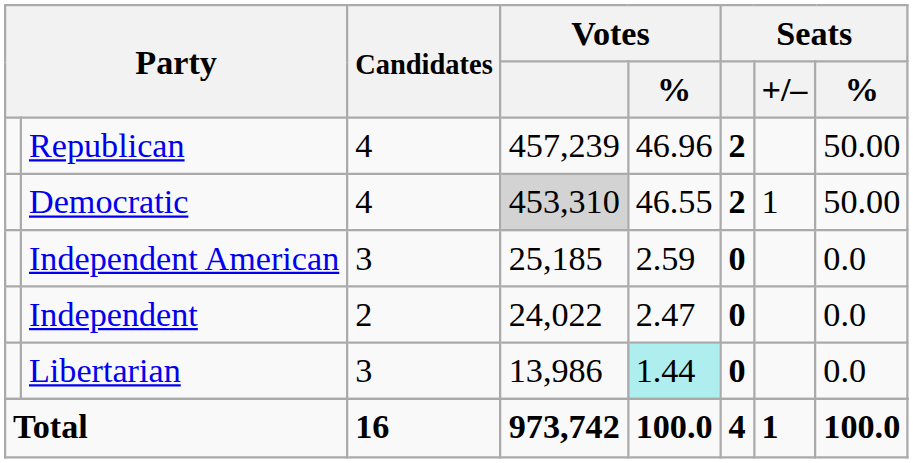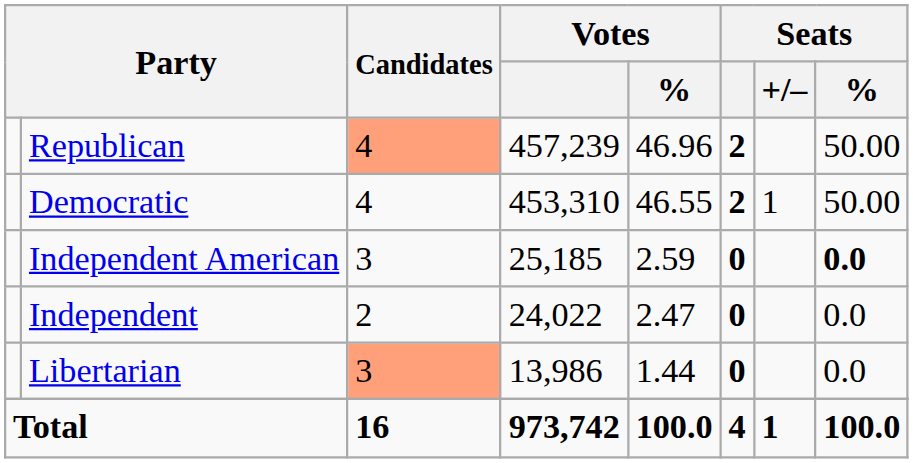(364, 145) no background -> (364, 145) lightsalmon background
(564, 202) lightgrey background -> (564, 202) no background
(845, 258) normal -> (845, 258) bold
(364, 371) no background -> (364, 371) lightsalmon background
(666, 371) paleturquoise background -> (666, 371) no background
